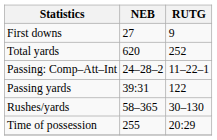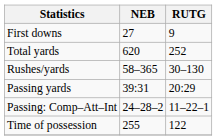rows swapped: (38, 107) <-> (62, 70)
(177, 88) 122 -> (182, 88) 20:29
(182, 125) 20:29 -> (177, 125) 122
